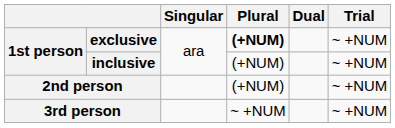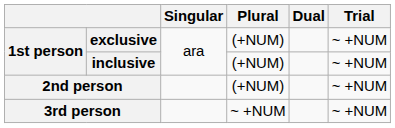(258, 39) bold -> (258, 39) normal
